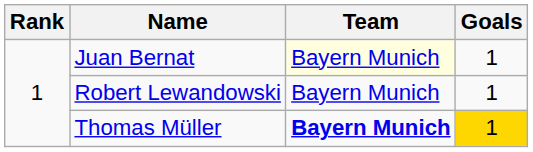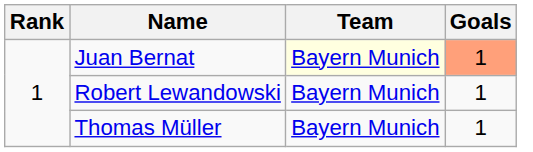(492, 57) no background -> (481, 57) lightsalmon background
(371, 127) bold -> (365, 127) normal
(492, 127) gold background -> (481, 127) no background
